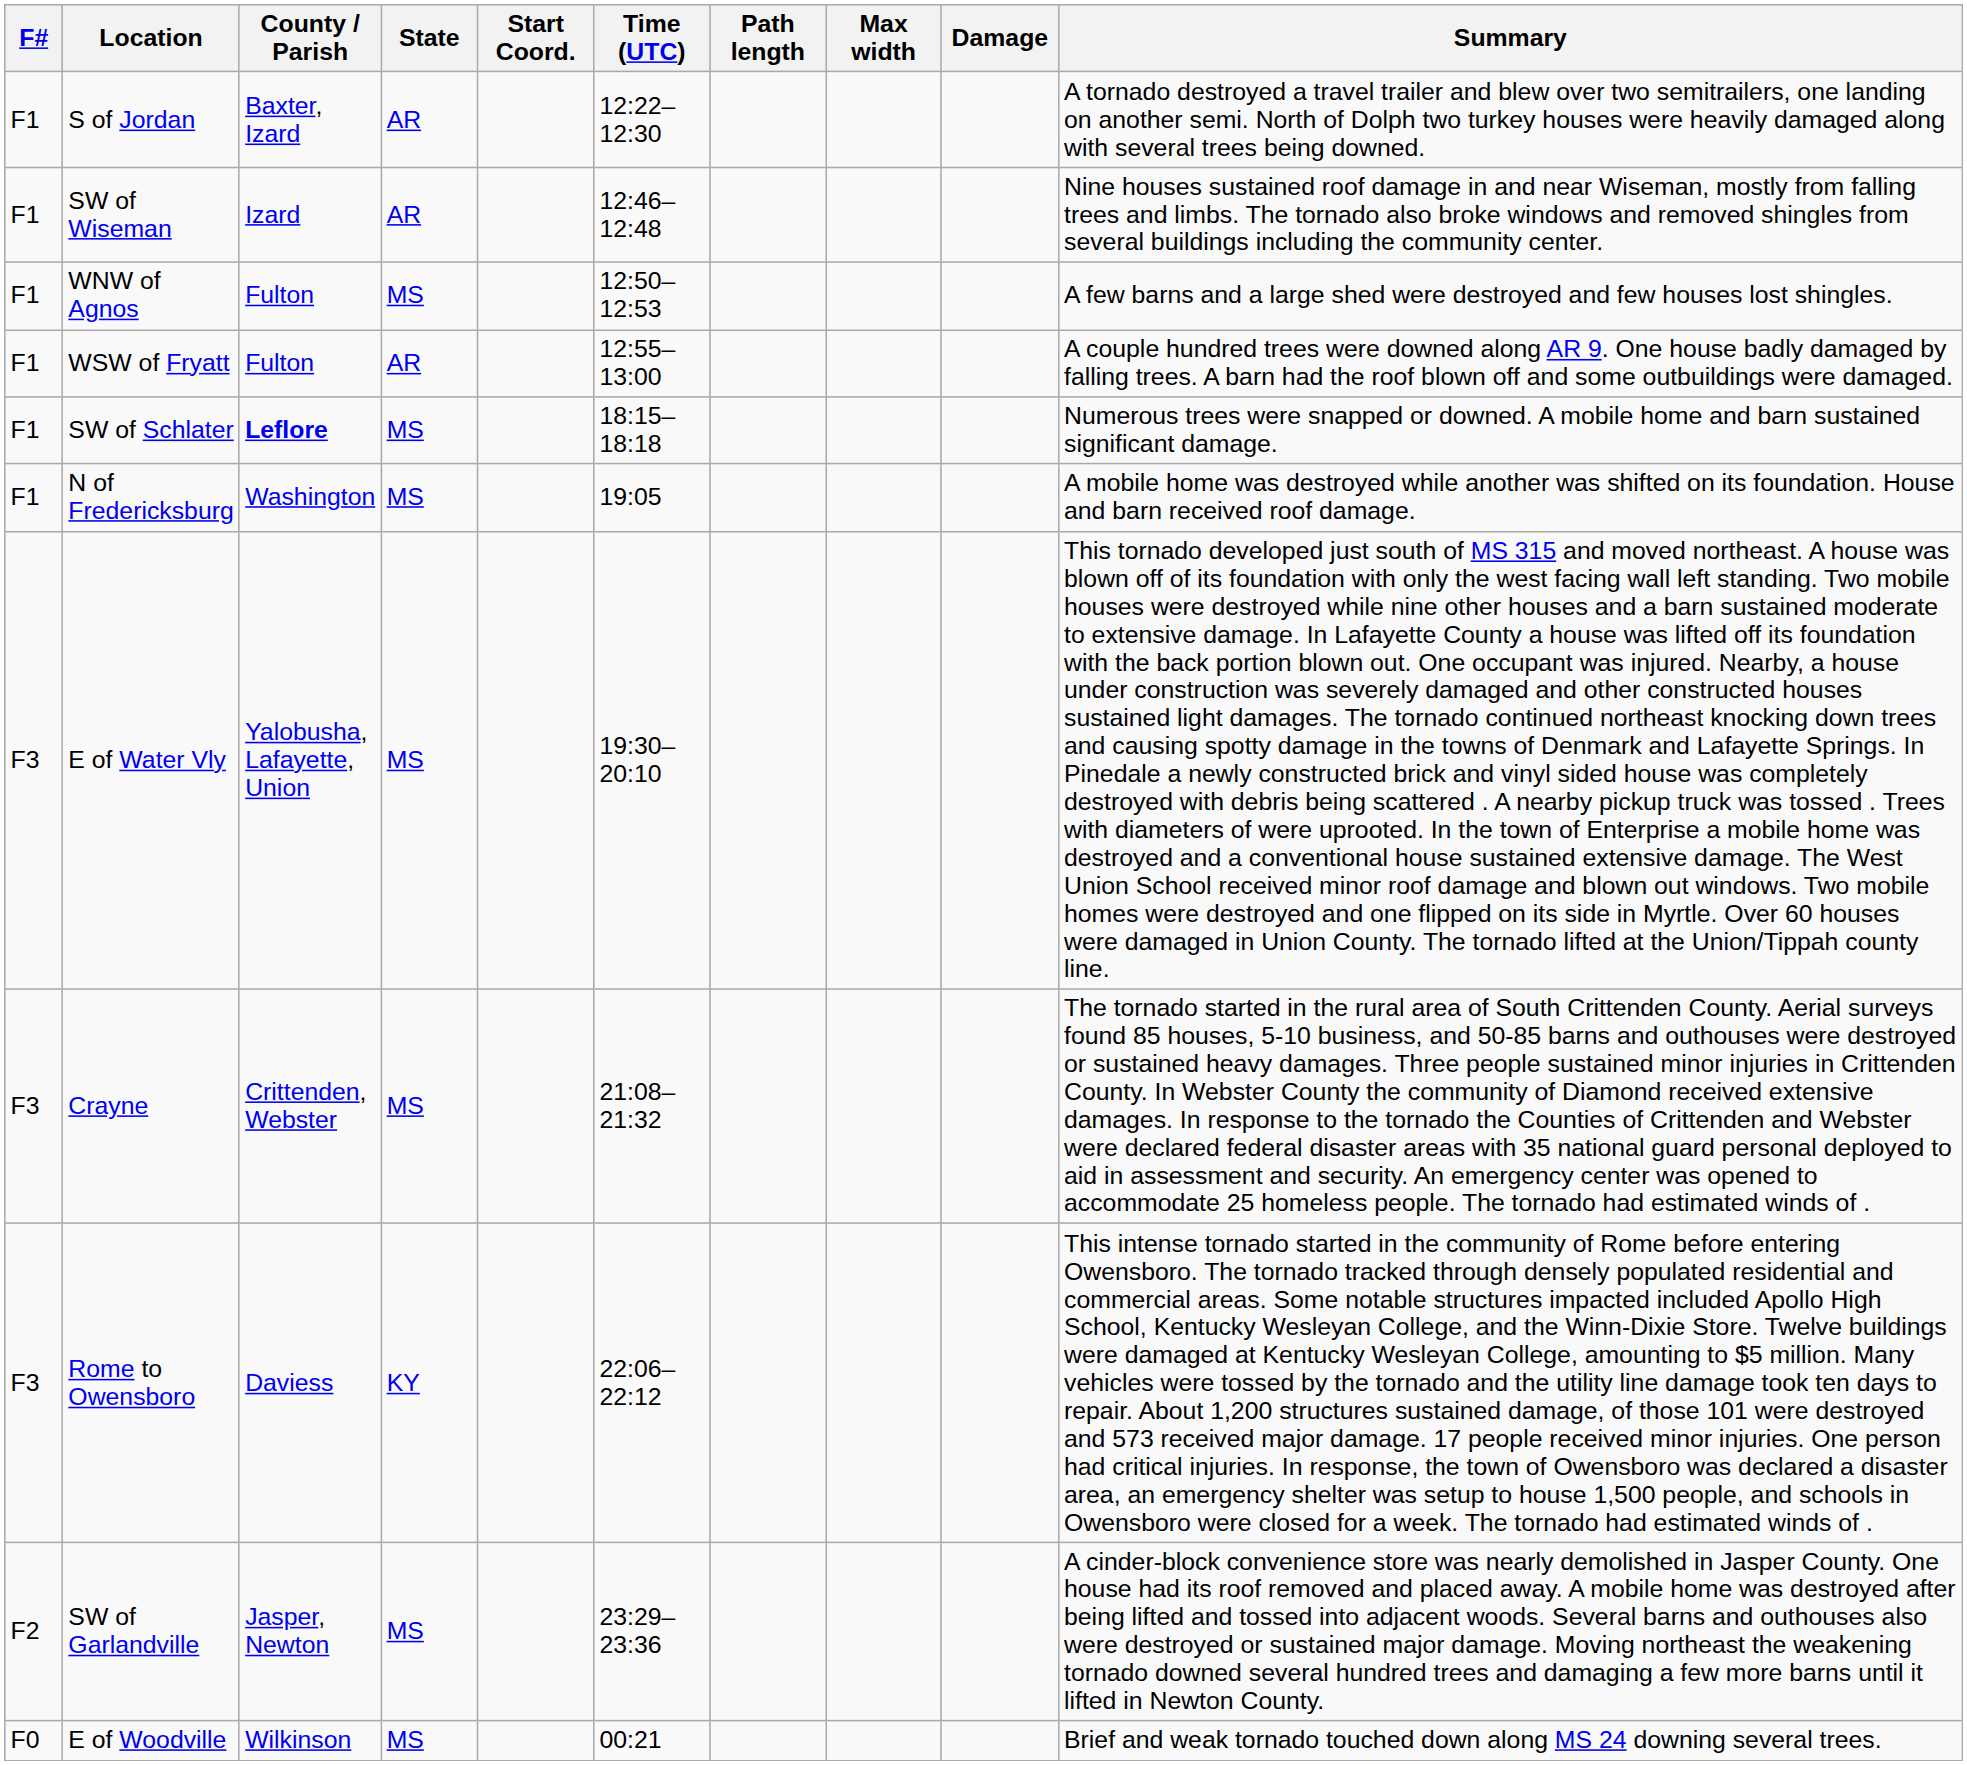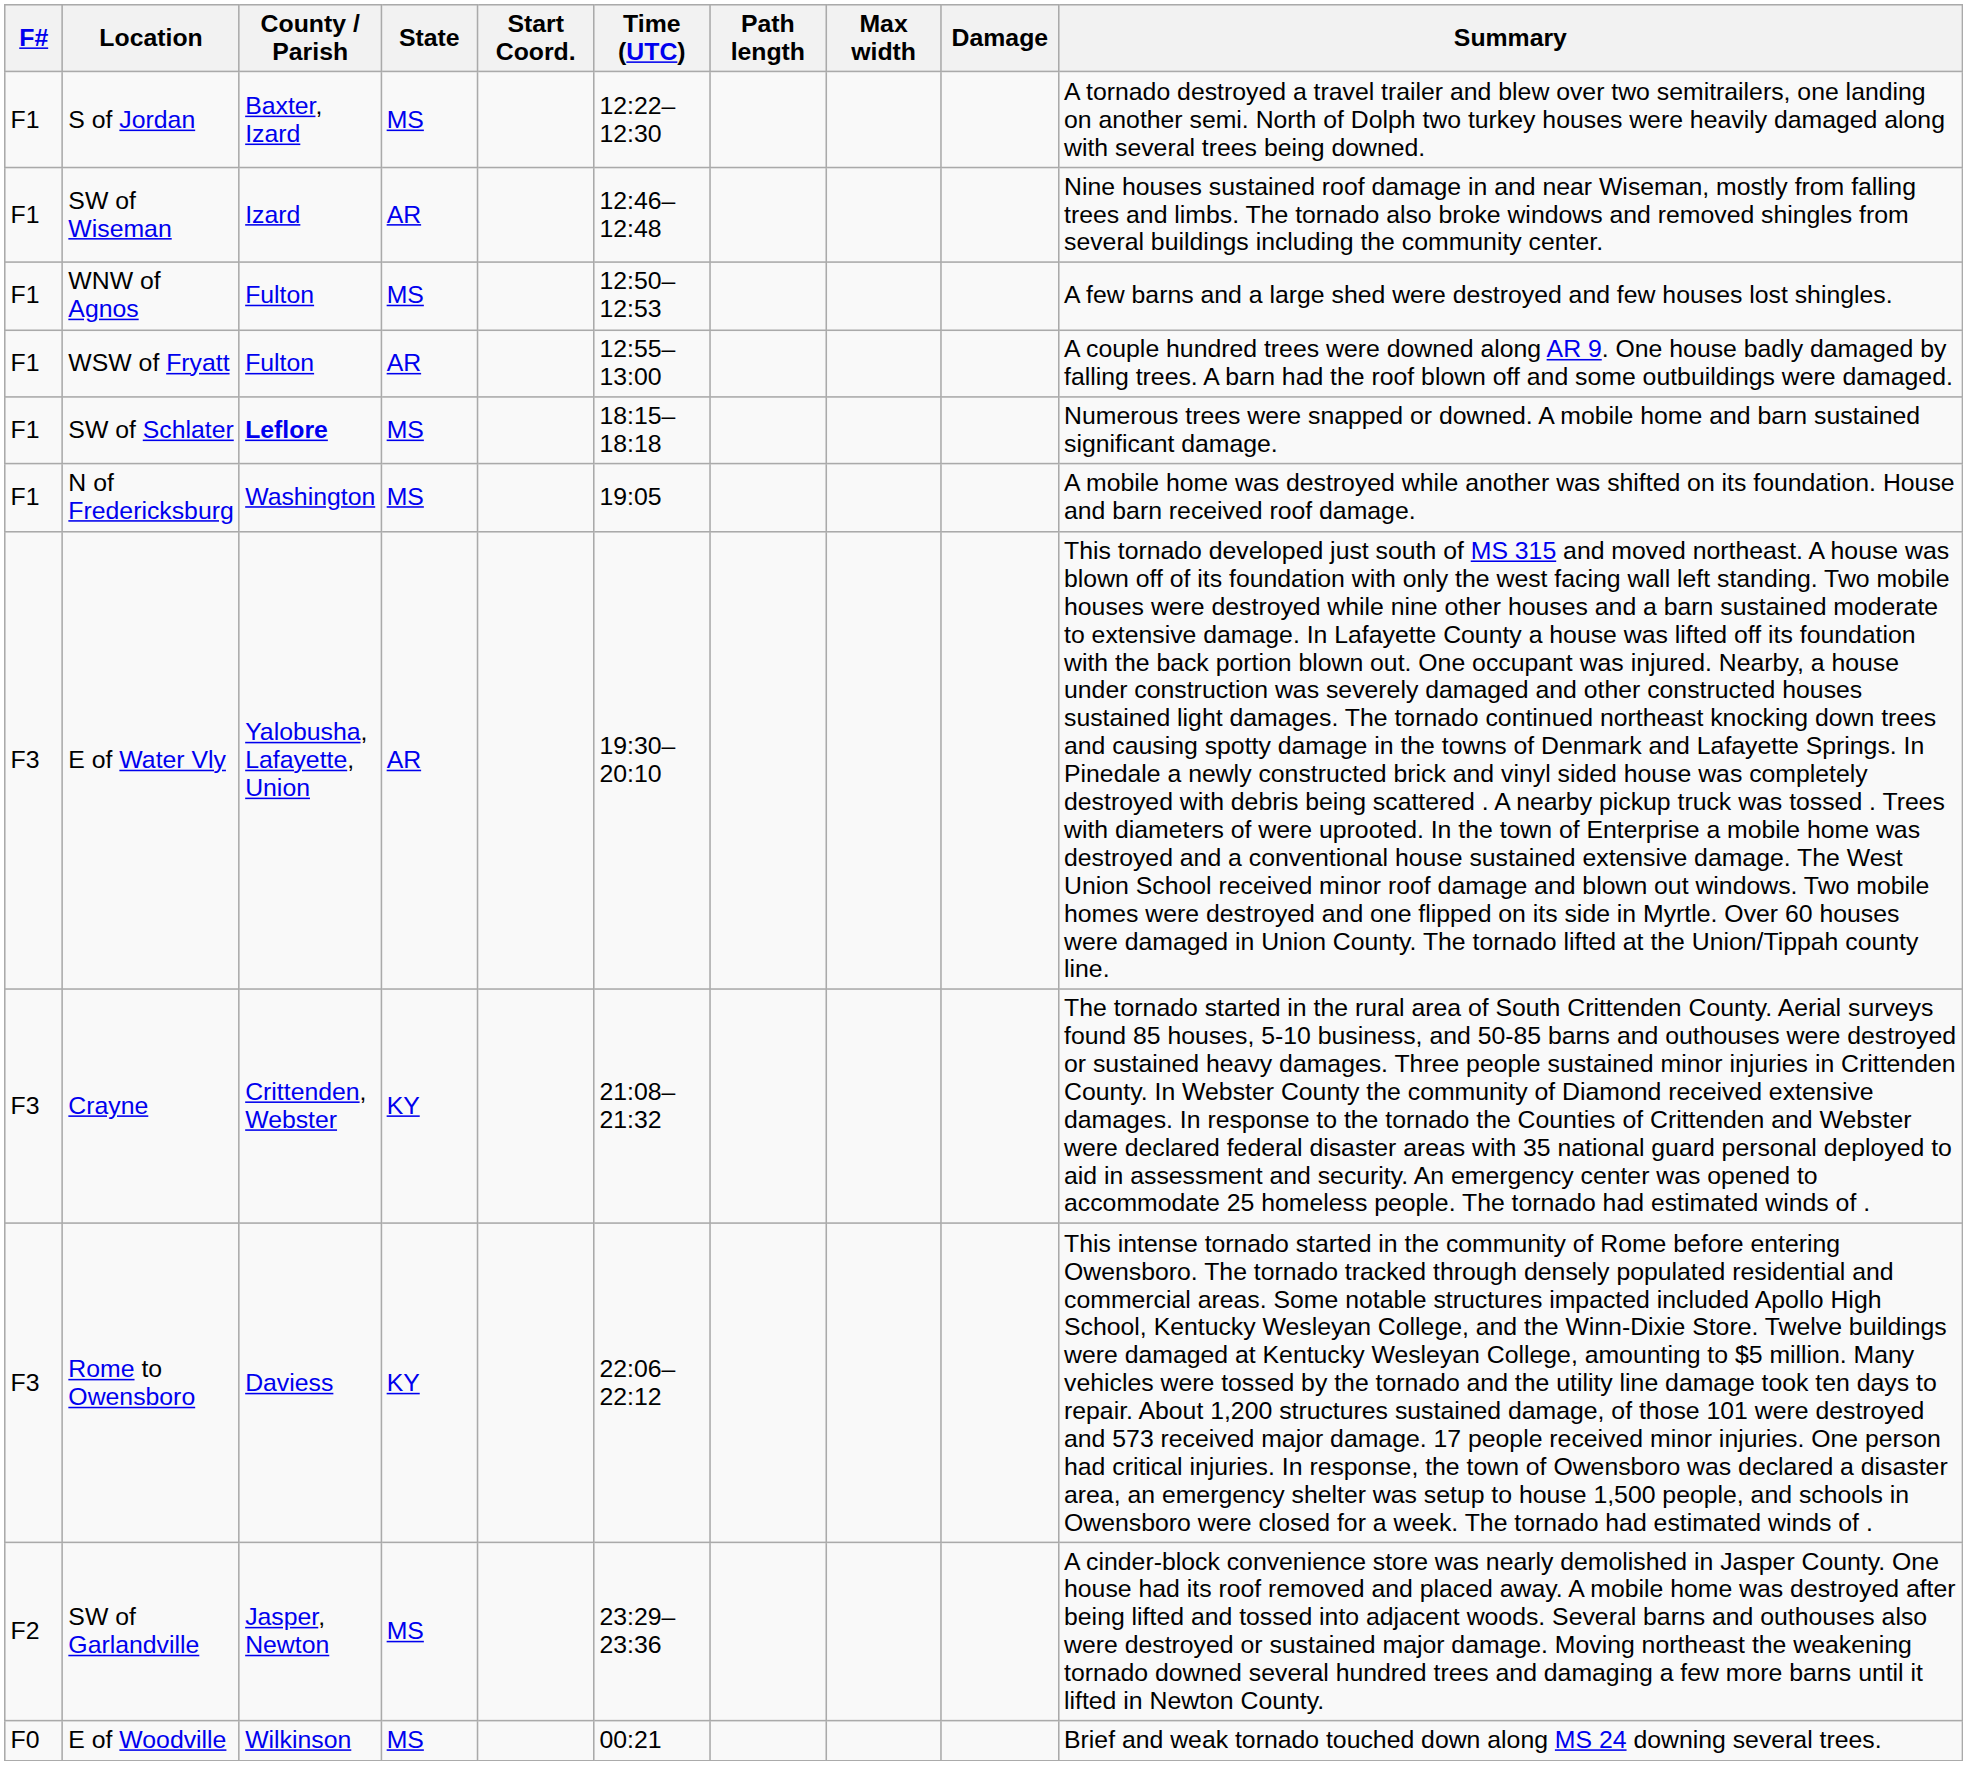(404, 119) AR -> (405, 119) MS
(405, 759) MS -> (404, 759) AR
(405, 1106) MS -> (403, 1106) KY
